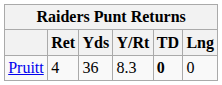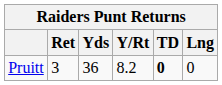(55, 67) 4 -> (55, 67) 3
(127, 67) 8.3 -> (127, 67) 8.2
